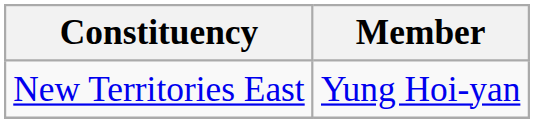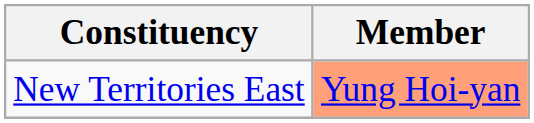(421, 88) no background -> (421, 88) lightsalmon background
